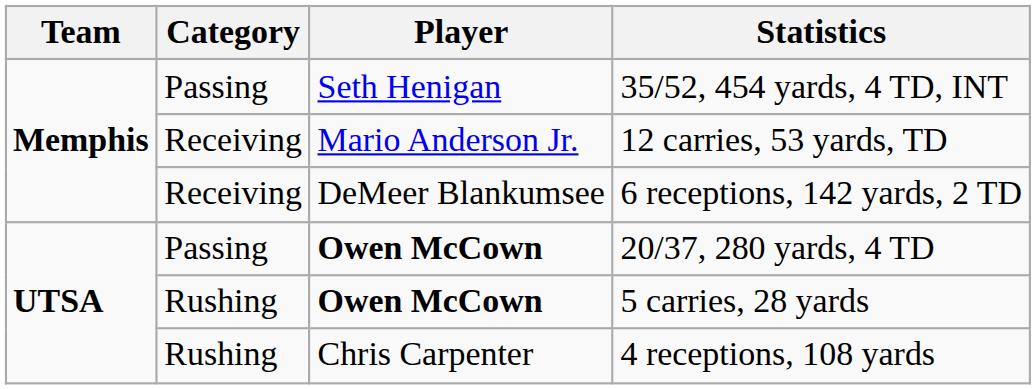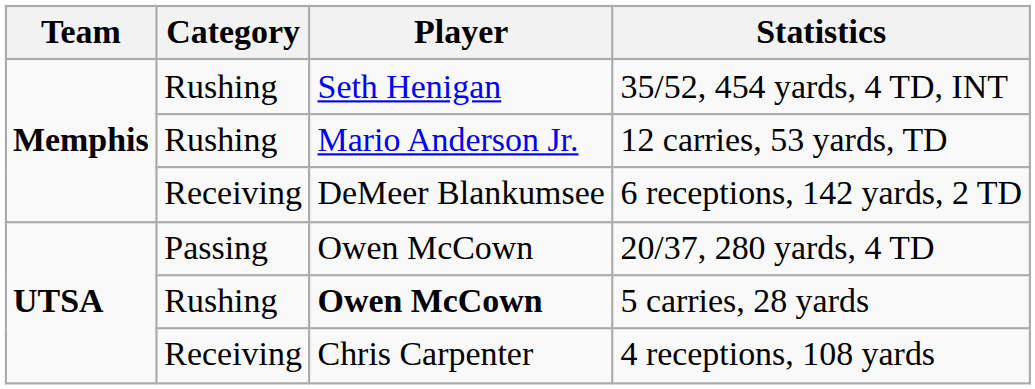(216, 86) Passing -> (221, 86) Rushing
(233, 139) Receiving -> (221, 139) Rushing
(430, 247) bold -> (425, 247) normal
(221, 355) Rushing -> (233, 355) Receiving
